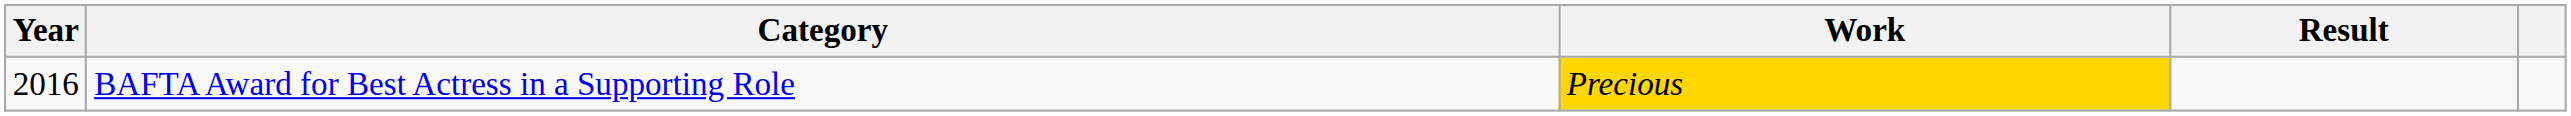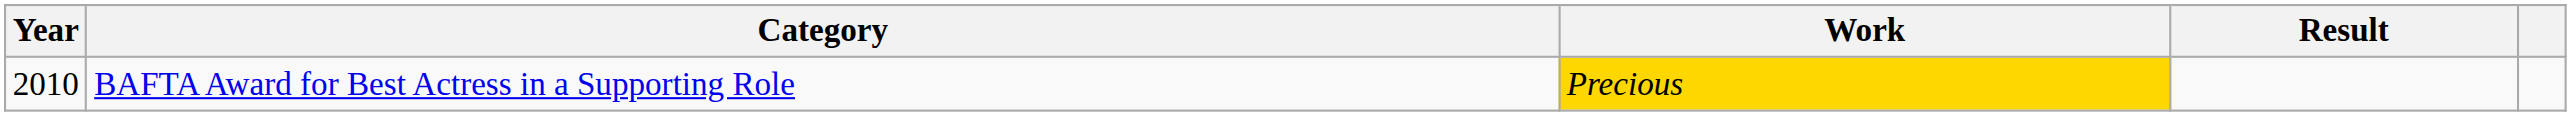(46, 83) 2016 -> (46, 83) 2010
